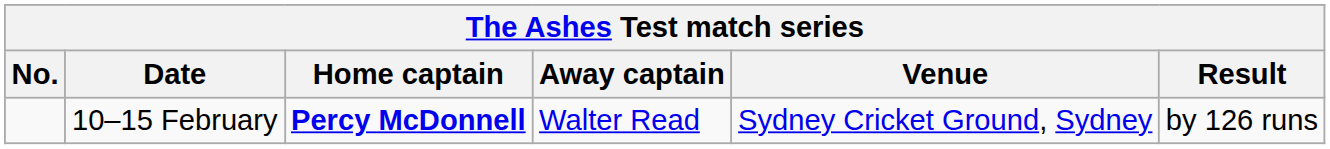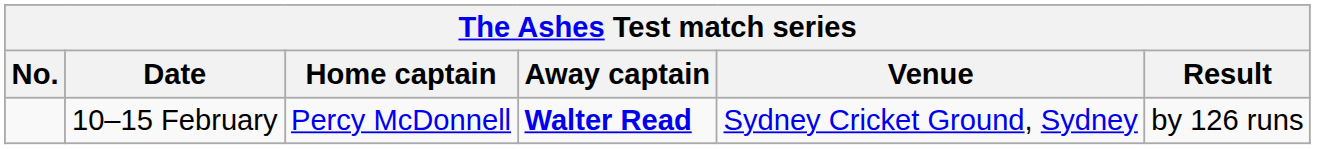(408, 119) bold -> (401, 119) normal
(619, 119) normal -> (608, 119) bold
